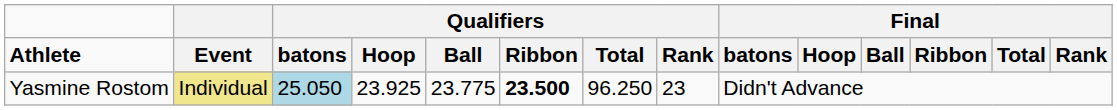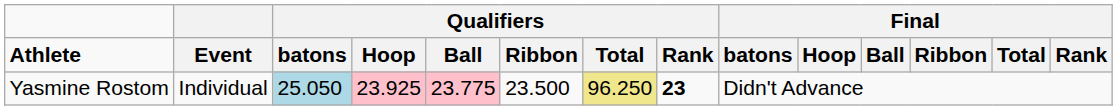(223, 88) khaki background -> (223, 88) no background
(389, 88) no background -> (389, 88) pink background
(463, 88) no background -> (463, 88) pink background
(537, 88) bold -> (537, 88) normal
(620, 88) no background -> (620, 88) khaki background
(674, 88) normal -> (674, 88) bold
